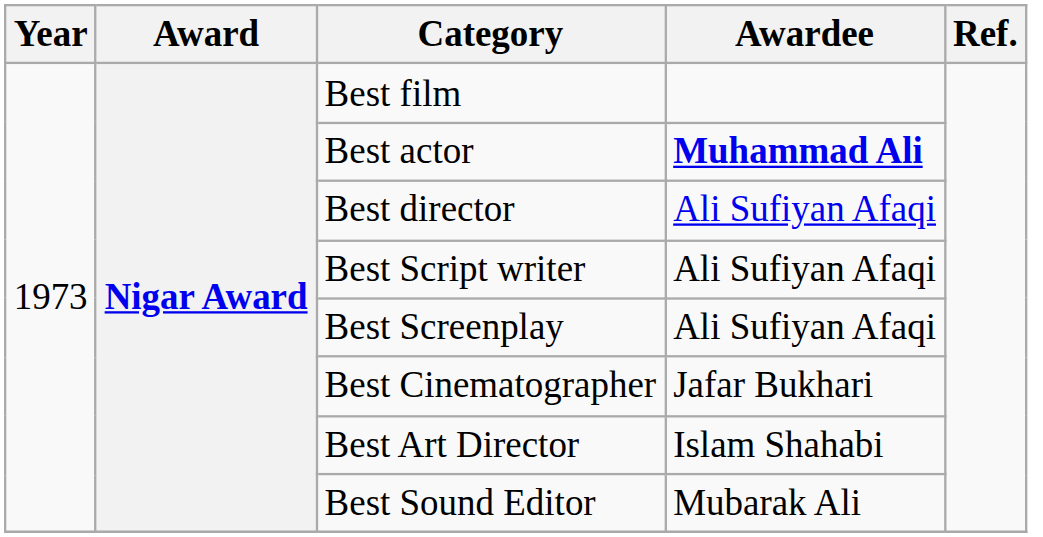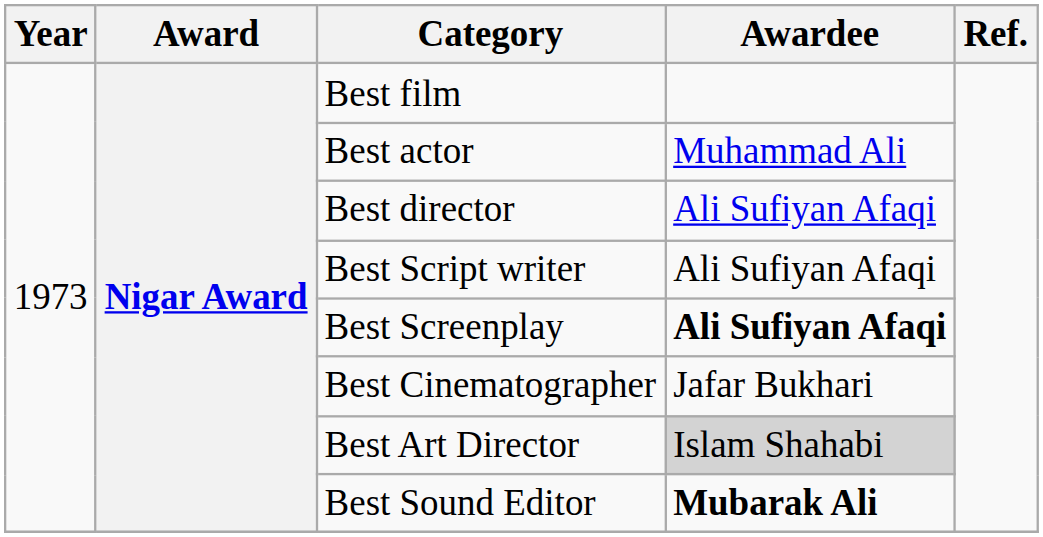(798, 151) bold -> (790, 151) normal
(805, 326) normal -> (810, 326) bold
(778, 444) no background -> (778, 444) lightgrey background
(767, 502) normal -> (775, 502) bold
